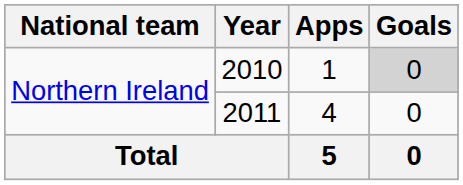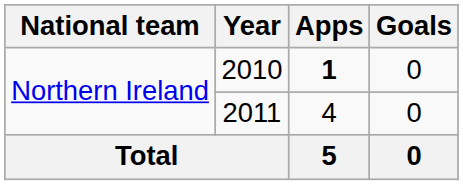(329, 69) normal -> (329, 69) bold
(414, 69) lightgrey background -> (414, 69) no background
